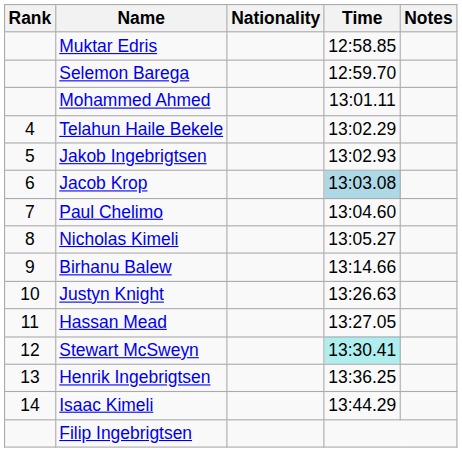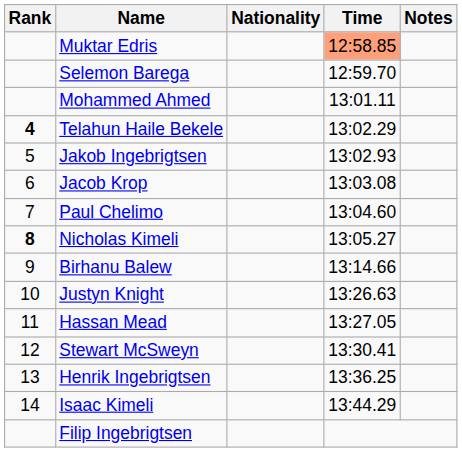(362, 45) no background -> (362, 45) lightsalmon background
(30, 128) normal -> (30, 128) bold
(362, 184) lightblue background -> (362, 184) no background
(30, 239) normal -> (30, 239) bold
(362, 350) paleturquoise background -> (362, 350) no background
